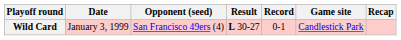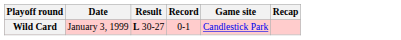- column: (179, 12)
